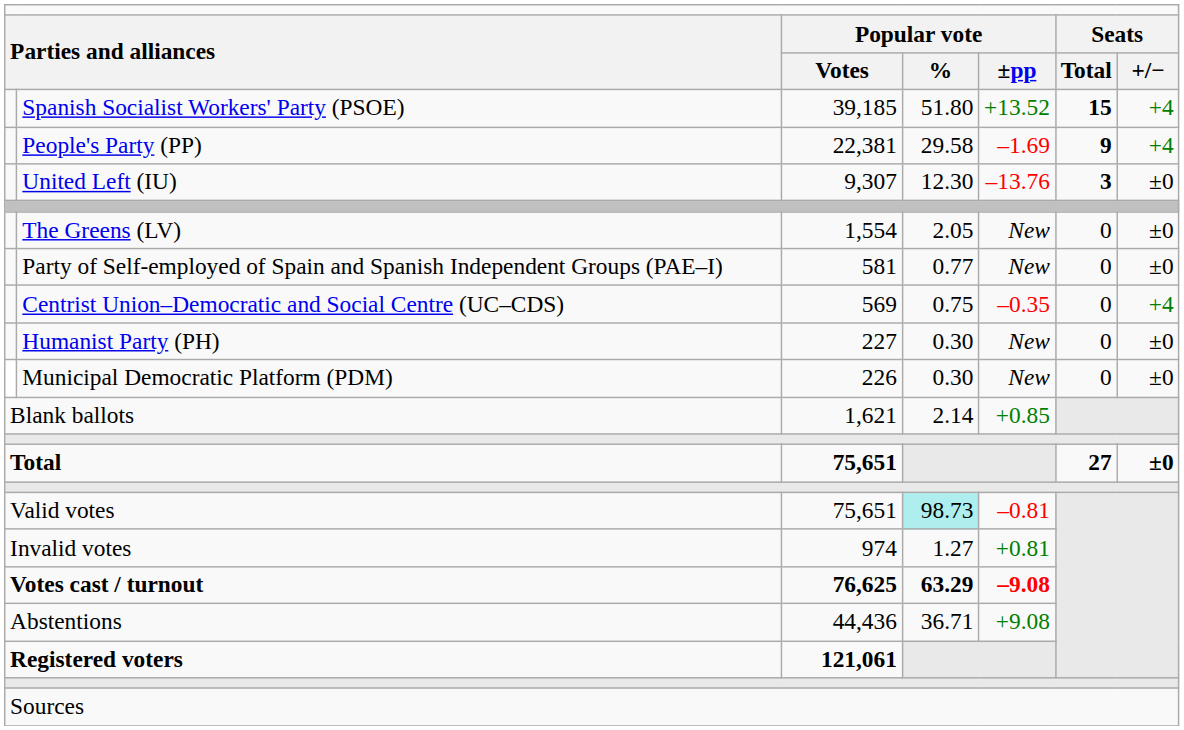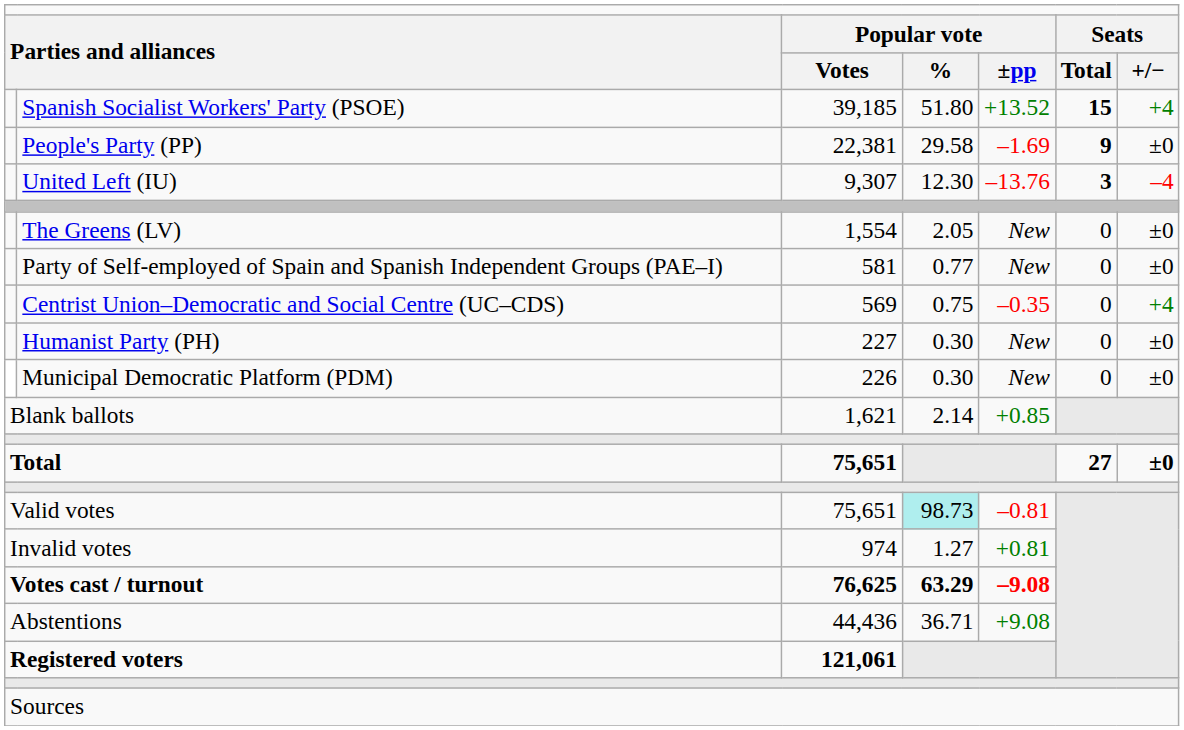(1161, 144) +4 -> (1161, 144) ±0
(1161, 181) ±0 -> (1162, 181) –4
